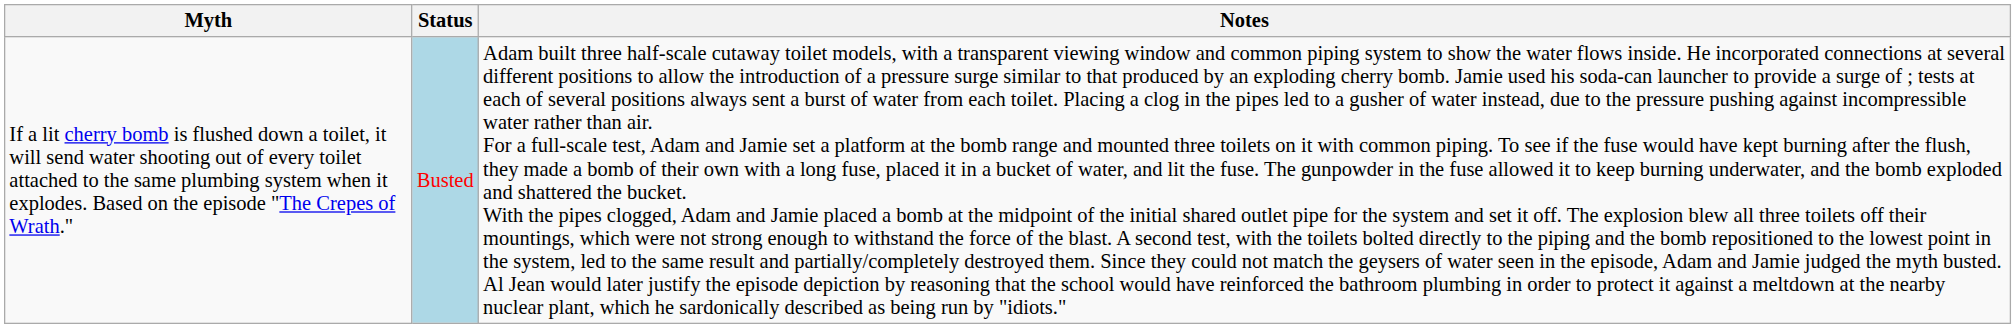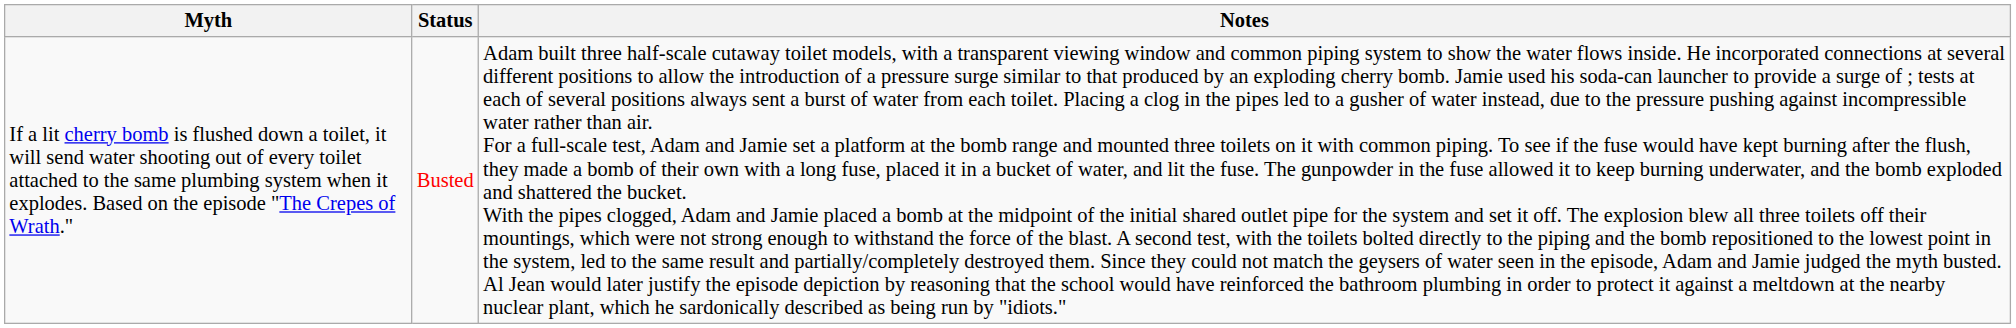(445, 179) lightblue background -> (445, 179) no background
